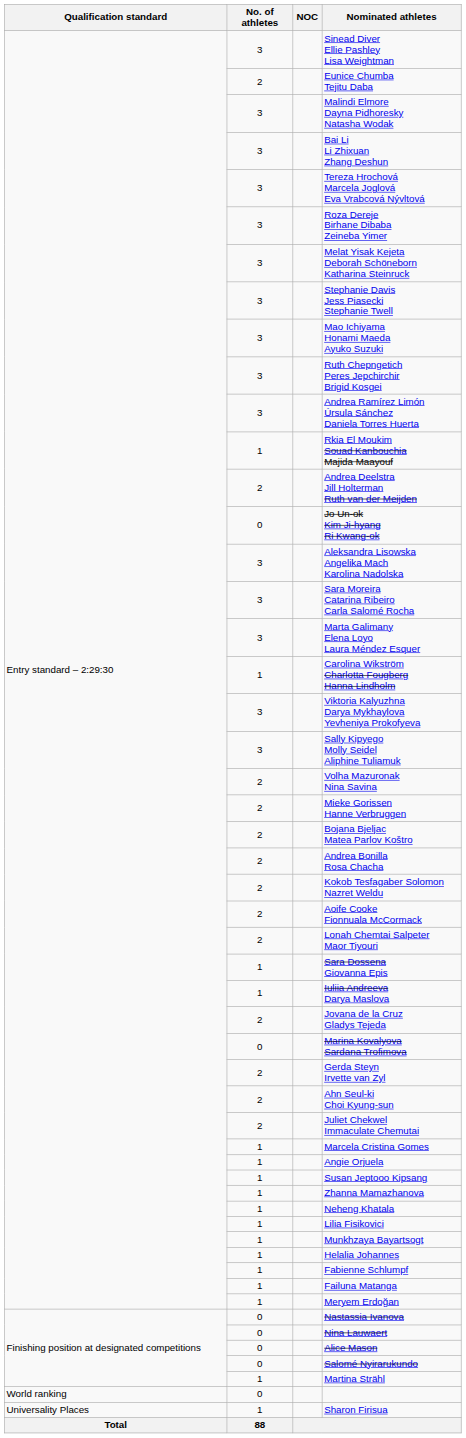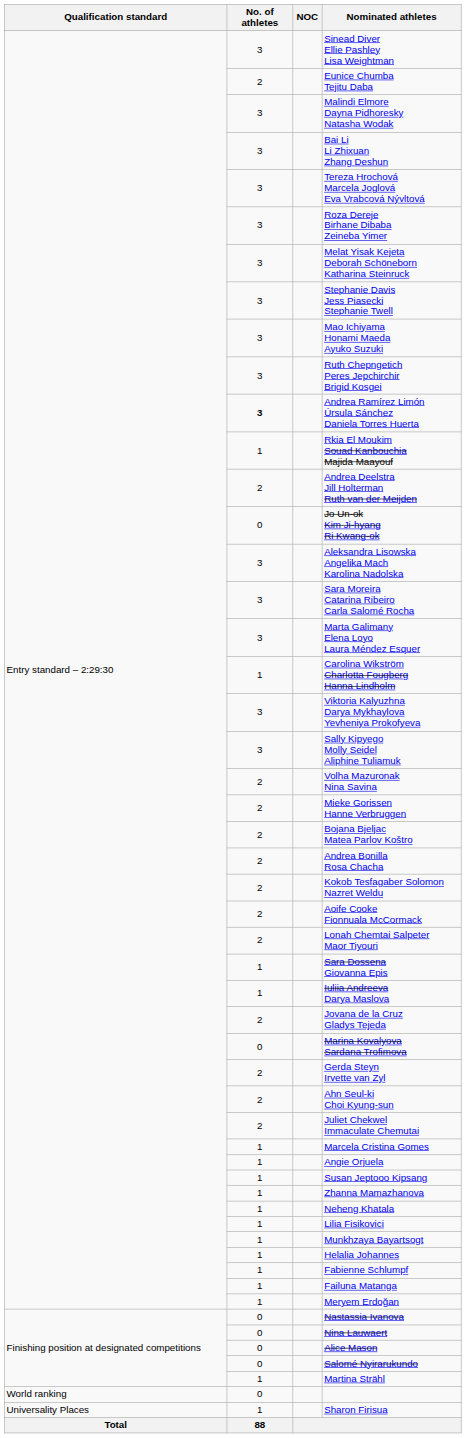(260, 413) normal -> (260, 413) bold
